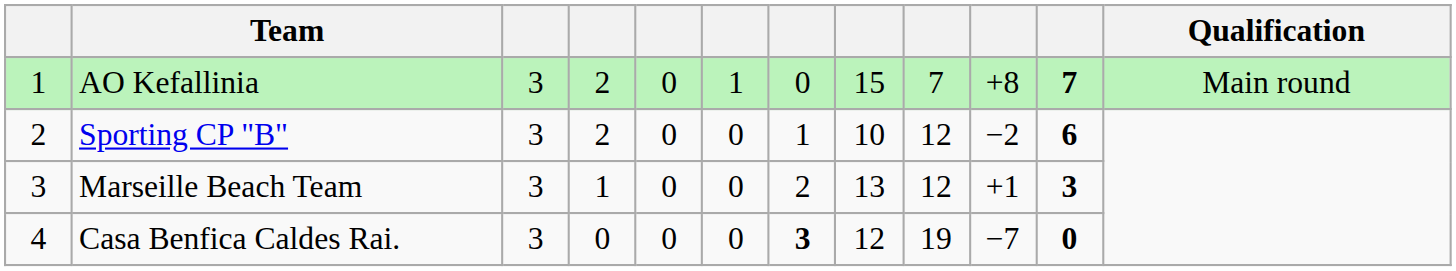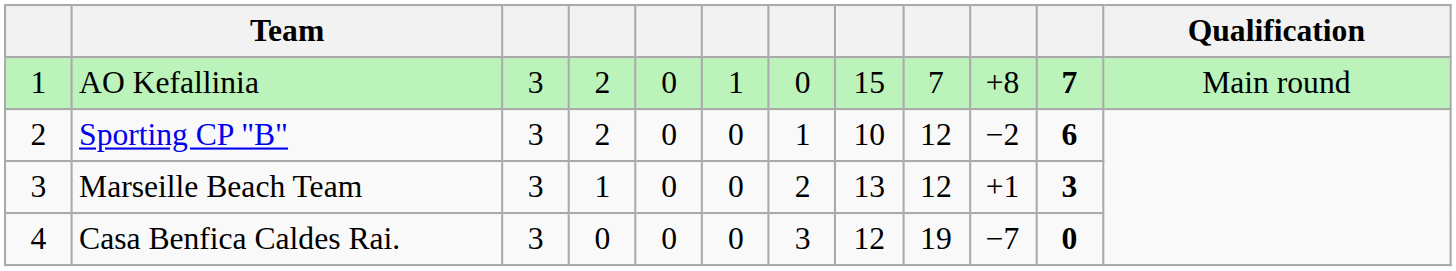(803, 239) bold -> (803, 239) normal
